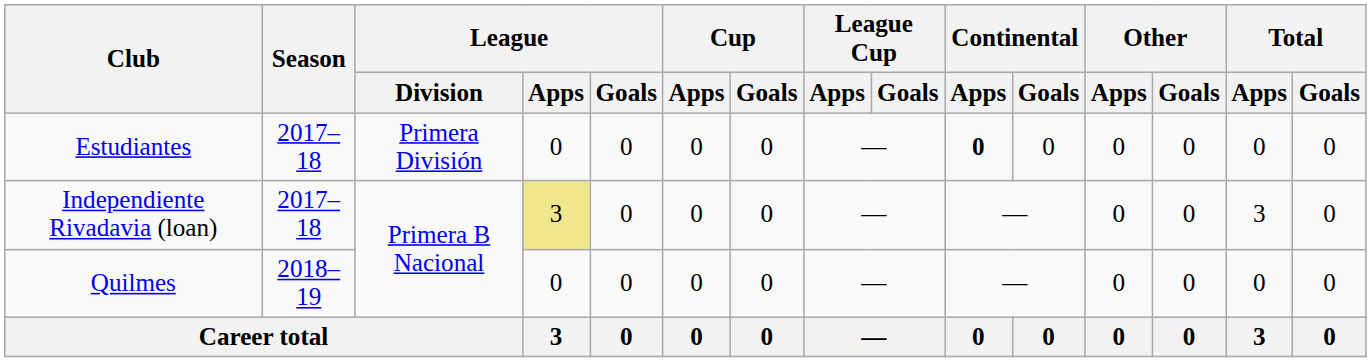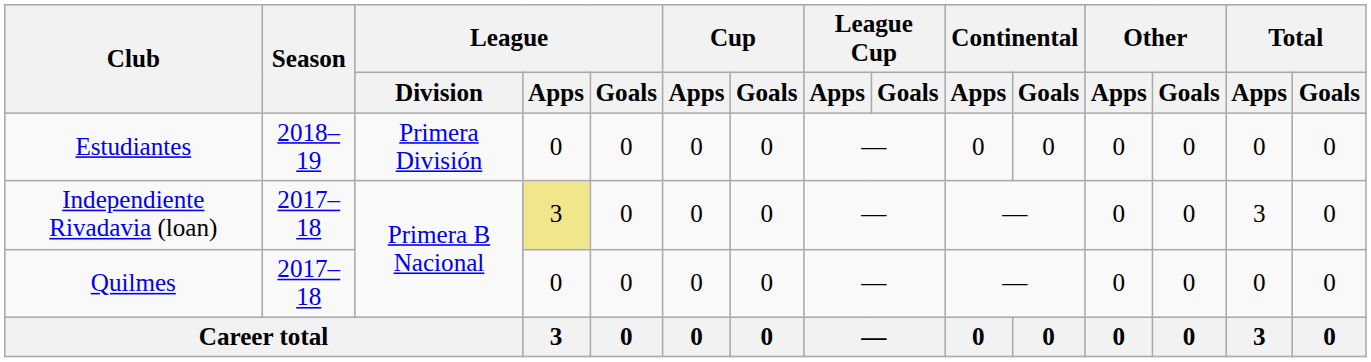(309, 146) 2017–18 -> (309, 146) 2018–19
(978, 146) bold -> (978, 146) normal
(309, 282) 2018–19 -> (309, 282) 2017–18
